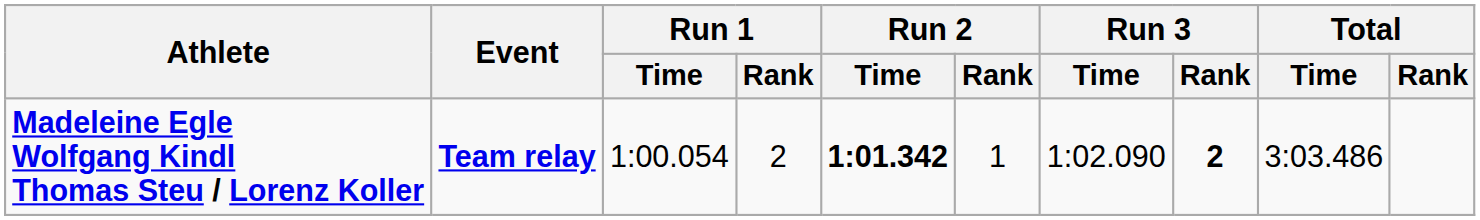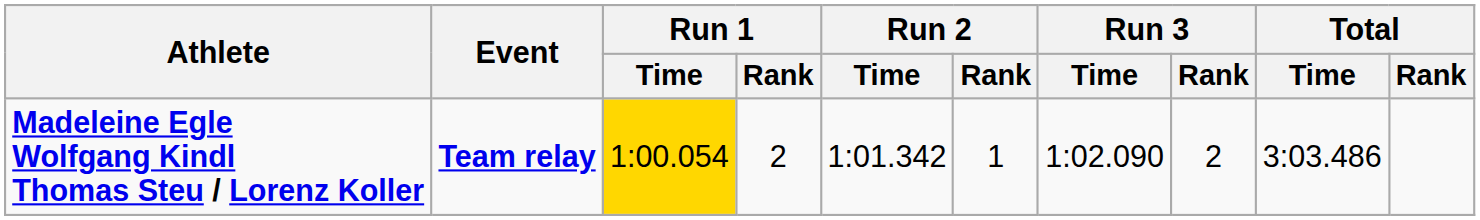(669, 157) no background -> (669, 157) gold background
(888, 157) bold -> (887, 157) normal
(1215, 157) bold -> (1213, 157) normal
